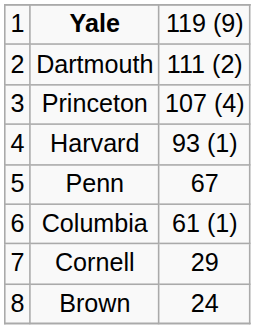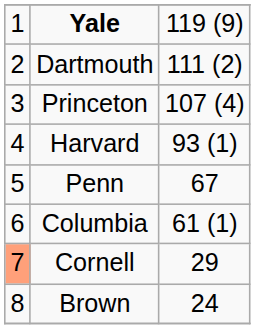(18, 263) no background -> (18, 263) lightsalmon background
